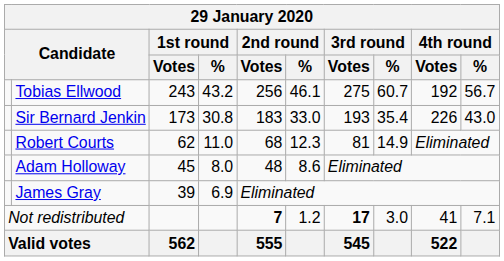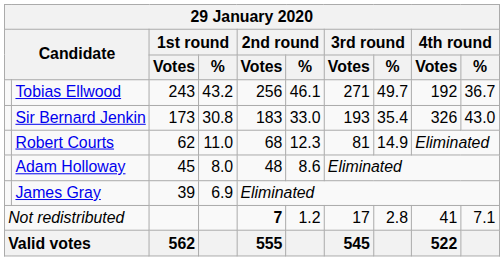(357, 92) 275 -> (357, 92) 271
(393, 92) 60.7 -> (393, 92) 49.7
(480, 92) 56.7 -> (480, 92) 36.7
(444, 117) 226 -> (444, 117) 326
(361, 218) bold -> (361, 218) normal
(397, 218) 3.0 -> (397, 218) 2.8
